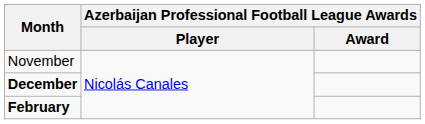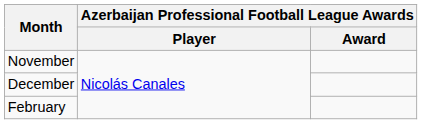(43, 84) bold -> (41, 84) normal
(39, 107) bold -> (37, 107) normal
